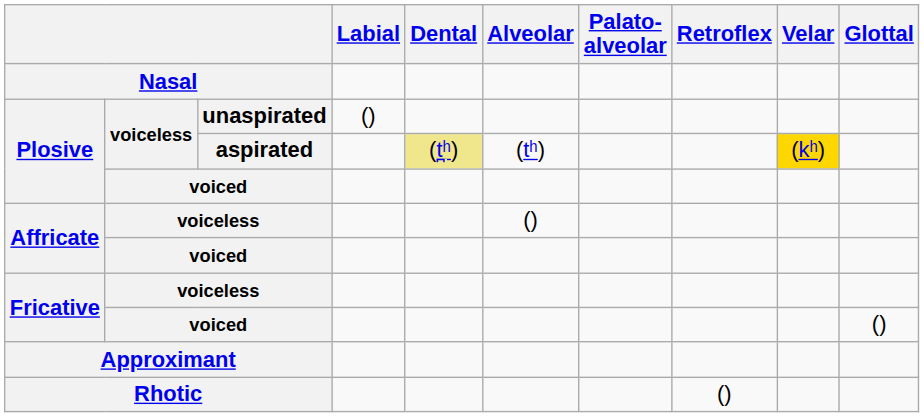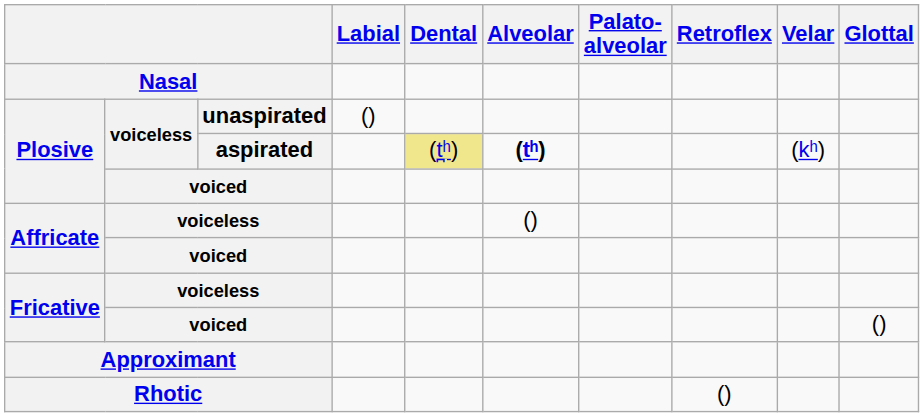(530, 150) normal -> (530, 150) bold
(808, 150) gold background -> (808, 150) no background
